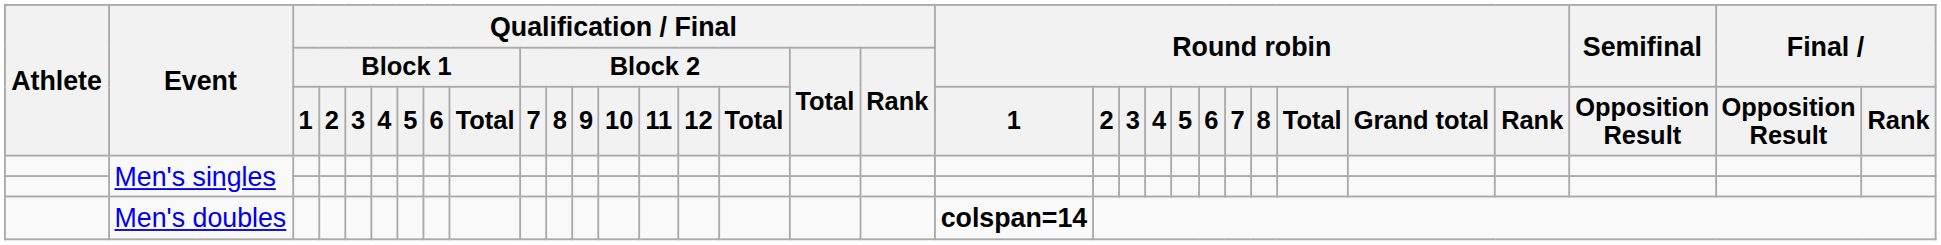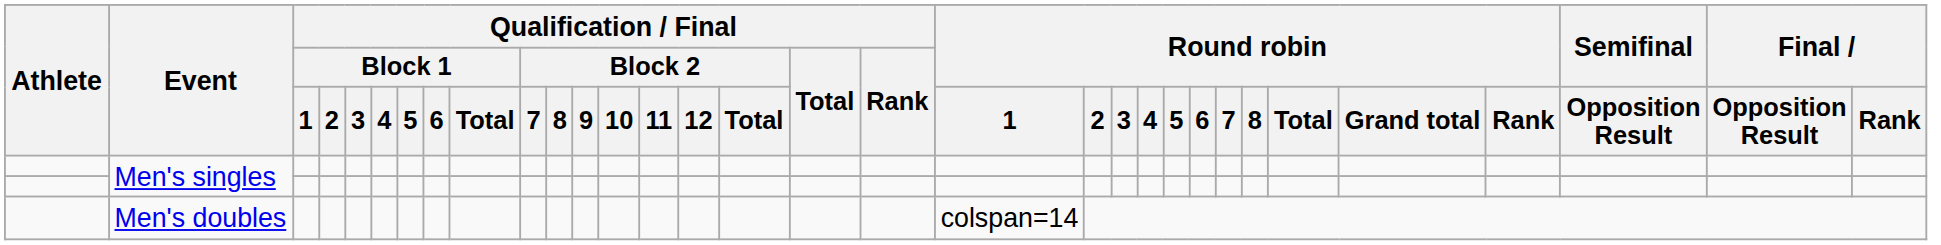(1014, 219) bold -> (1009, 219) normal
